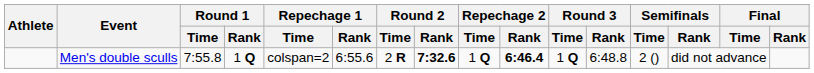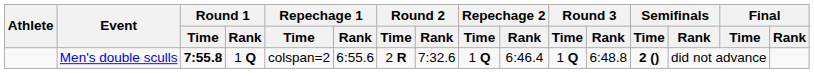(203, 58) normal -> (203, 58) bold
(436, 58) bold -> (437, 58) normal
(524, 58) bold -> (524, 58) normal
(649, 58) normal -> (649, 58) bold
